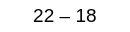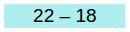(65, 15) no background -> (65, 15) paleturquoise background
